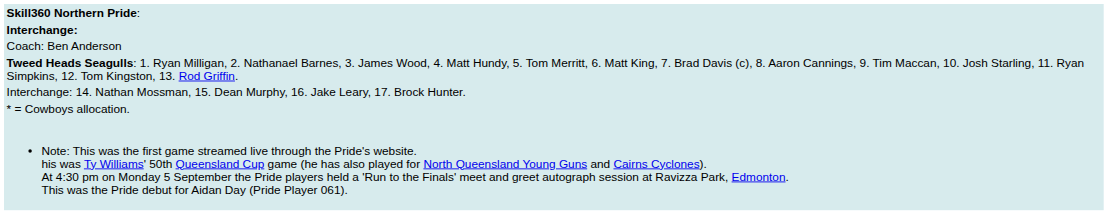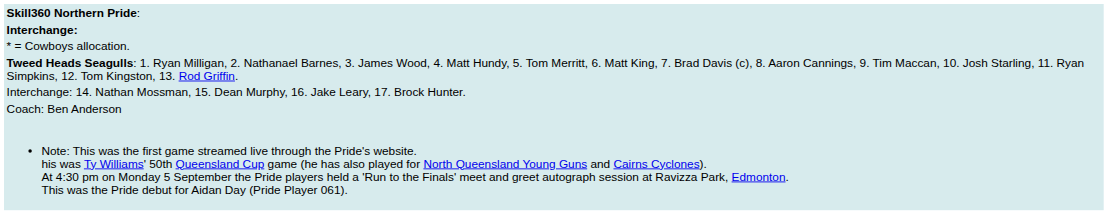(64, 46) Coach: Ben Anderson -> (68, 46) * = Cowboys allocation.
(68, 109) * = Cowboys allocation. -> (64, 109) Coach: Ben Anderson
